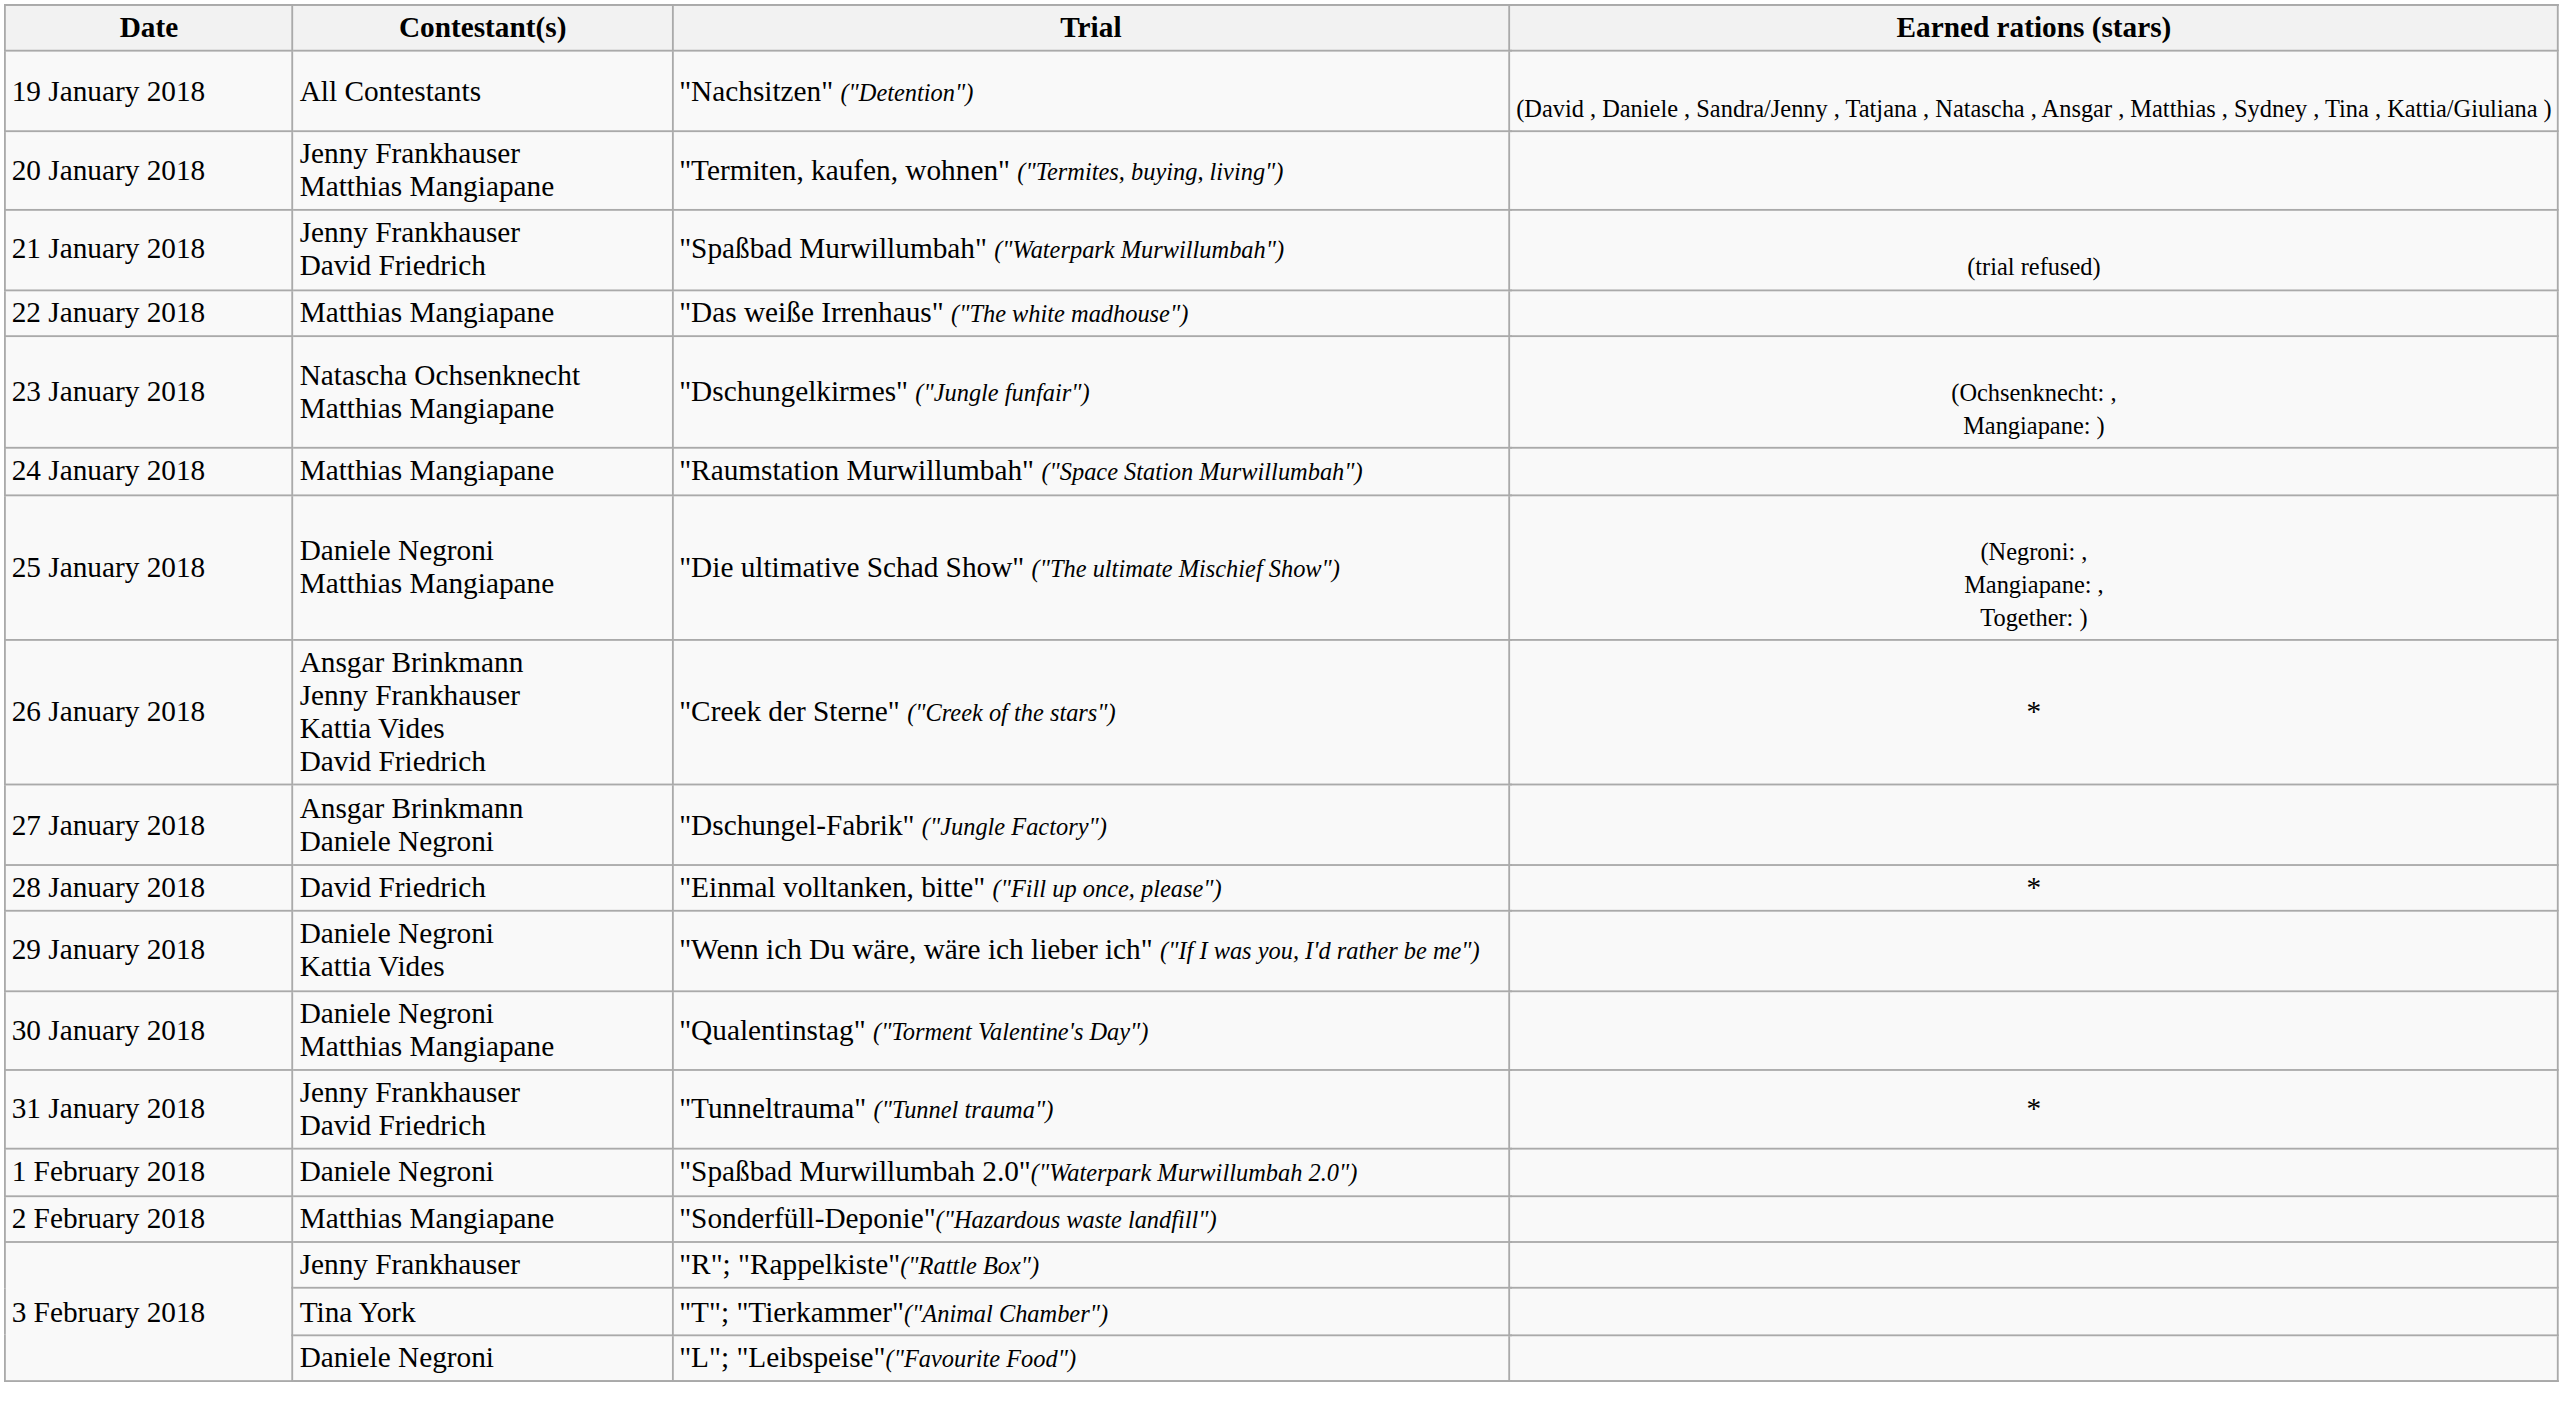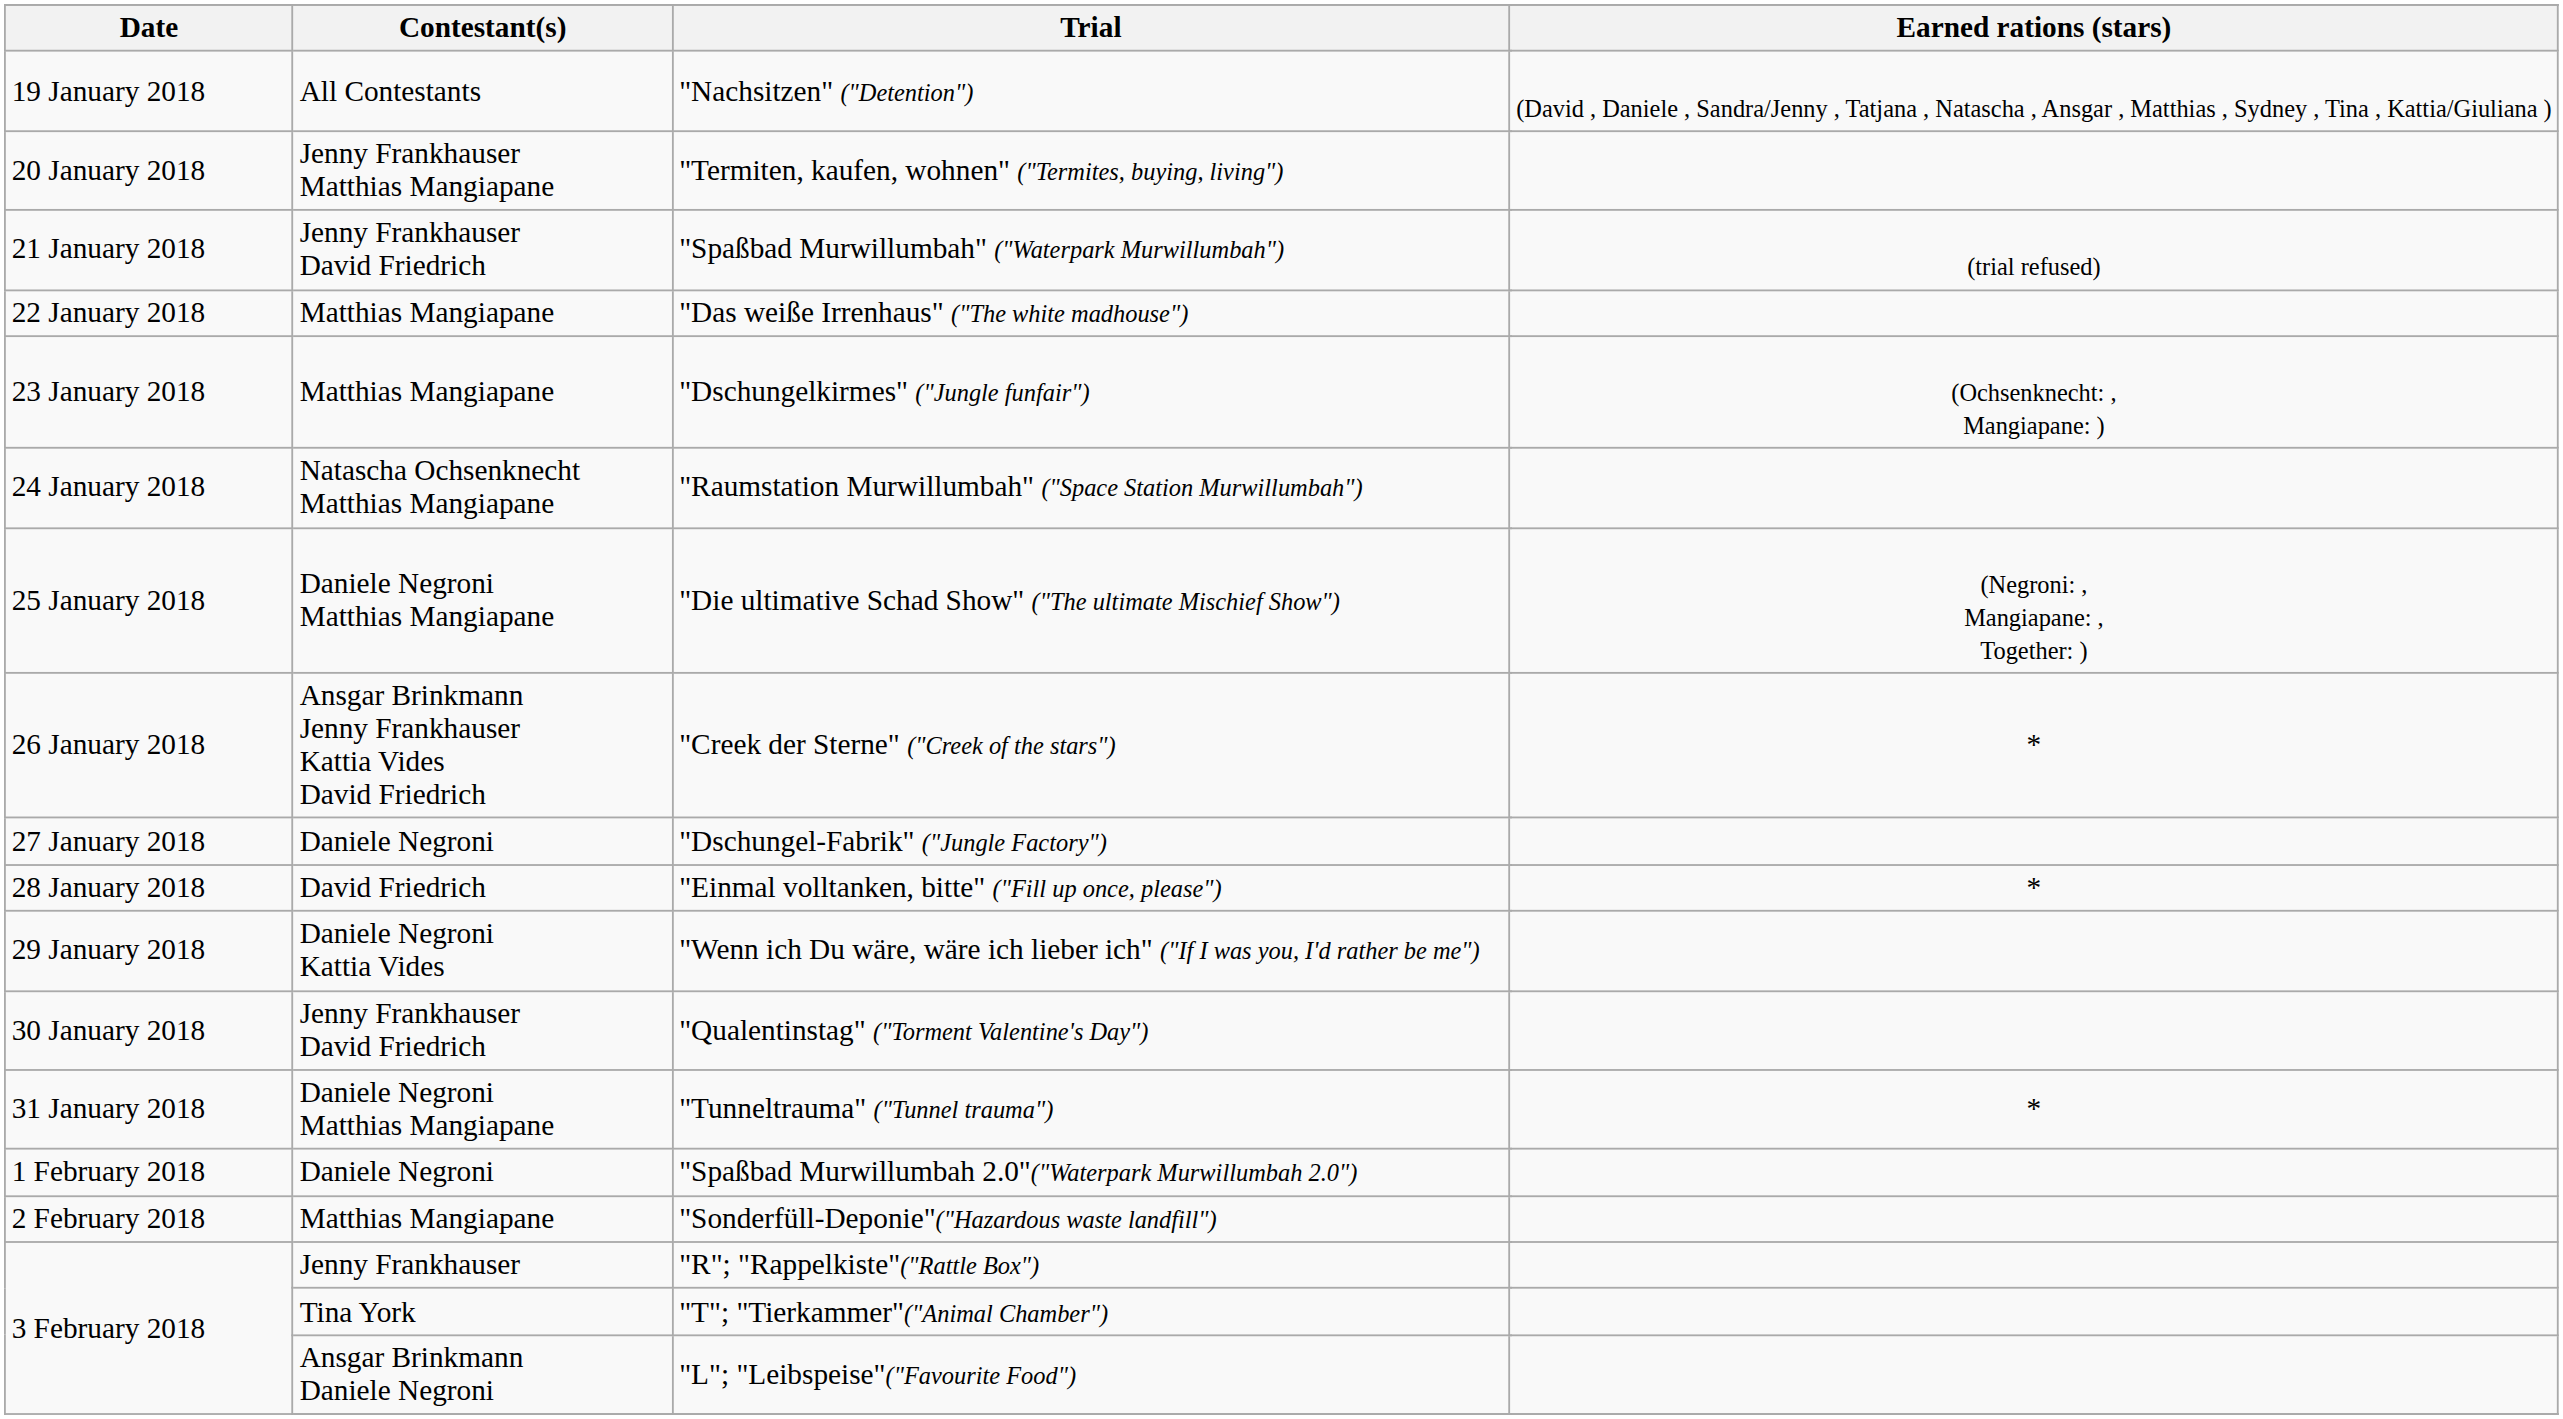(440, 391) Natascha Ochsenknecht Matthias Mangiapane -> (427, 391) Matthias Mangiapane
(427, 471) Matthias Mangiapane -> (440, 487) Natascha Ochsenknecht Matthias Mangiapane
(411, 824) Ansgar Brinkmann Daniele Negroni -> (397, 840) Daniele Negroni
(427, 1029) Daniele Negroni Matthias Mangiapane -> (410, 1029) Jenny Frankhauser David Friedrich
(410, 1109) Jenny Frankhauser David Friedrich -> (427, 1109) Daniele Negroni Matthias Mangiapane
(397, 1357) Daniele Negroni -> (411, 1374) Ansgar Brinkmann Daniele Negroni
